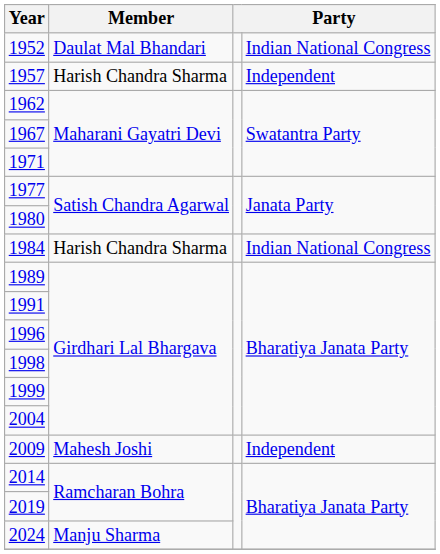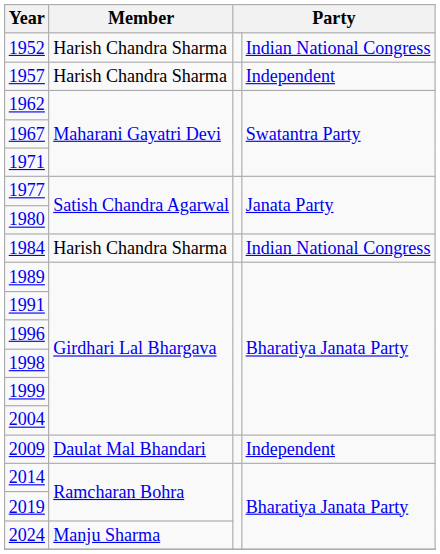(130, 47) Daulat Mal Bhandari -> (140, 47) Harish Chandra Sharma
(103, 448) Mahesh Joshi -> (130, 448) Daulat Mal Bhandari
